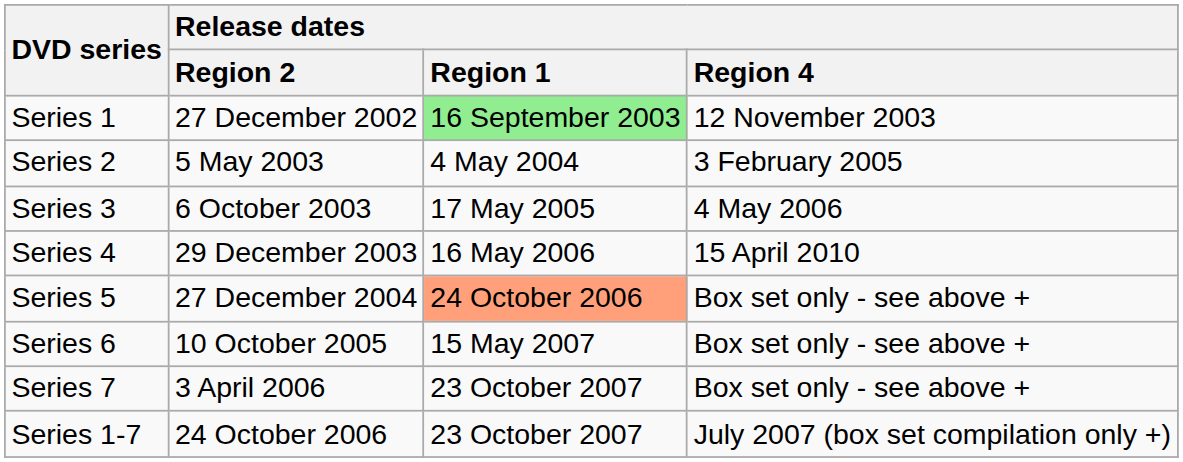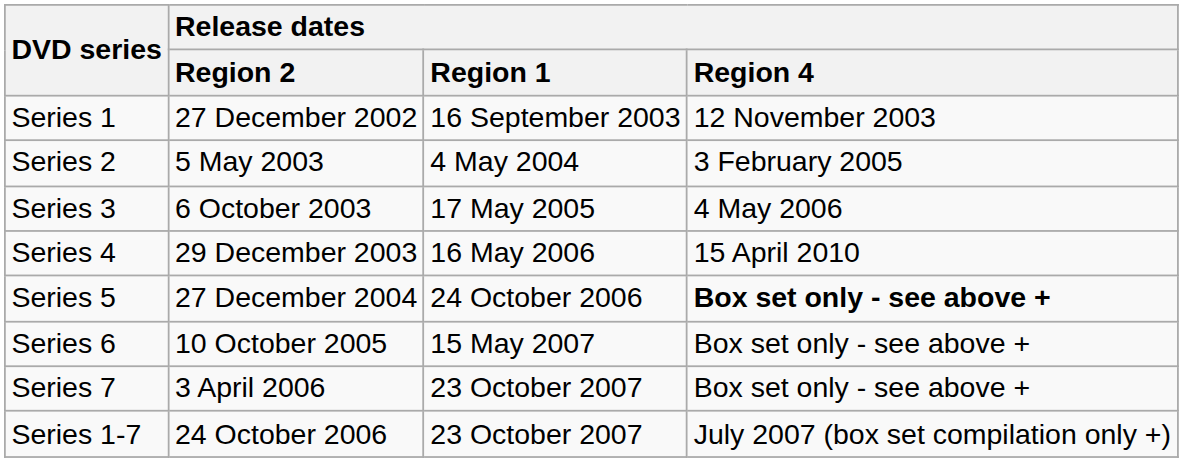(555, 117) lightgreen background -> (555, 117) no background
(536, 298) lightsalmon background -> (536, 298) no background
(862, 298) normal -> (872, 298) bold
